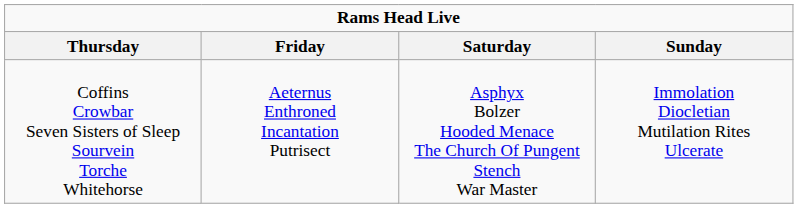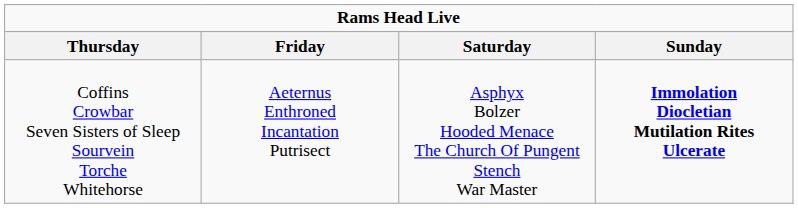(694, 121) normal -> (694, 121) bold
